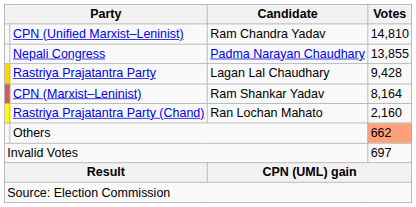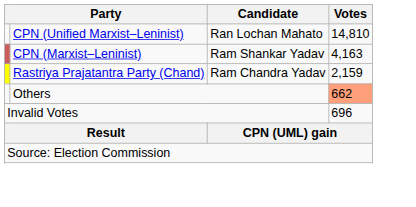(268, 34) Ram Chandra Yadav -> (266, 34) Ran Lochan Mahato
- row: (59, 53)
- row: (84, 73)
(386, 93) 8,164 -> (347, 53) 4,163
(266, 113) Ran Lochan Mahato -> (268, 73) Ram Chandra Yadav
(386, 113) 2,160 -> (347, 73) 2,159
(381, 152) 697 -> (342, 113) 696
